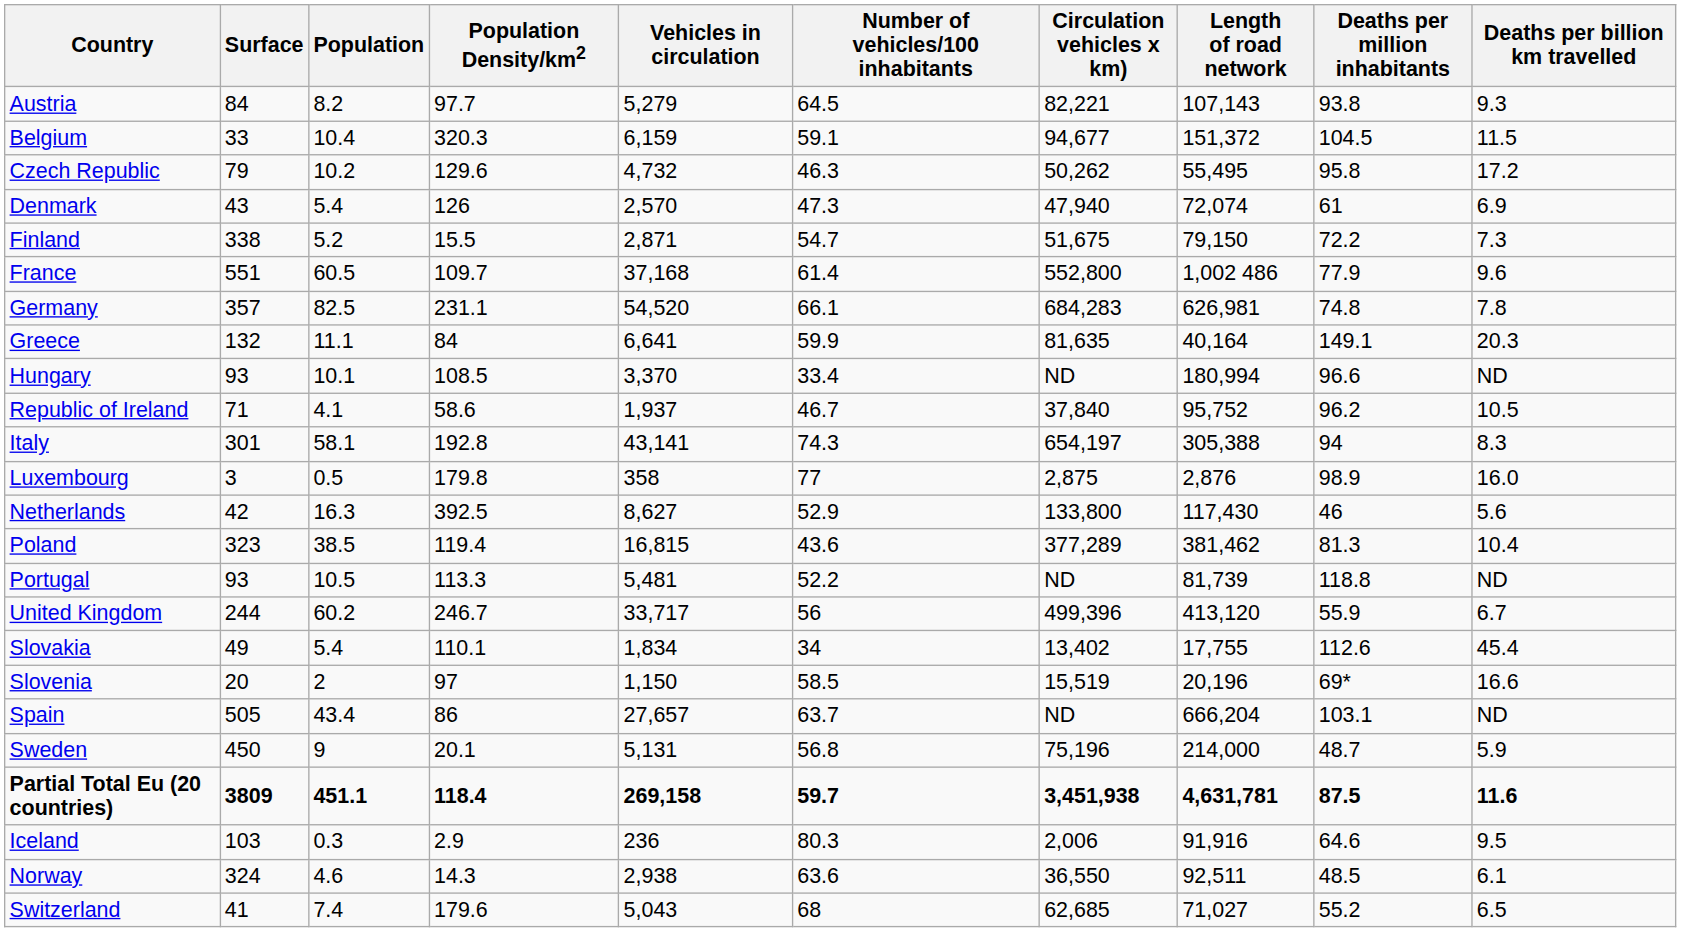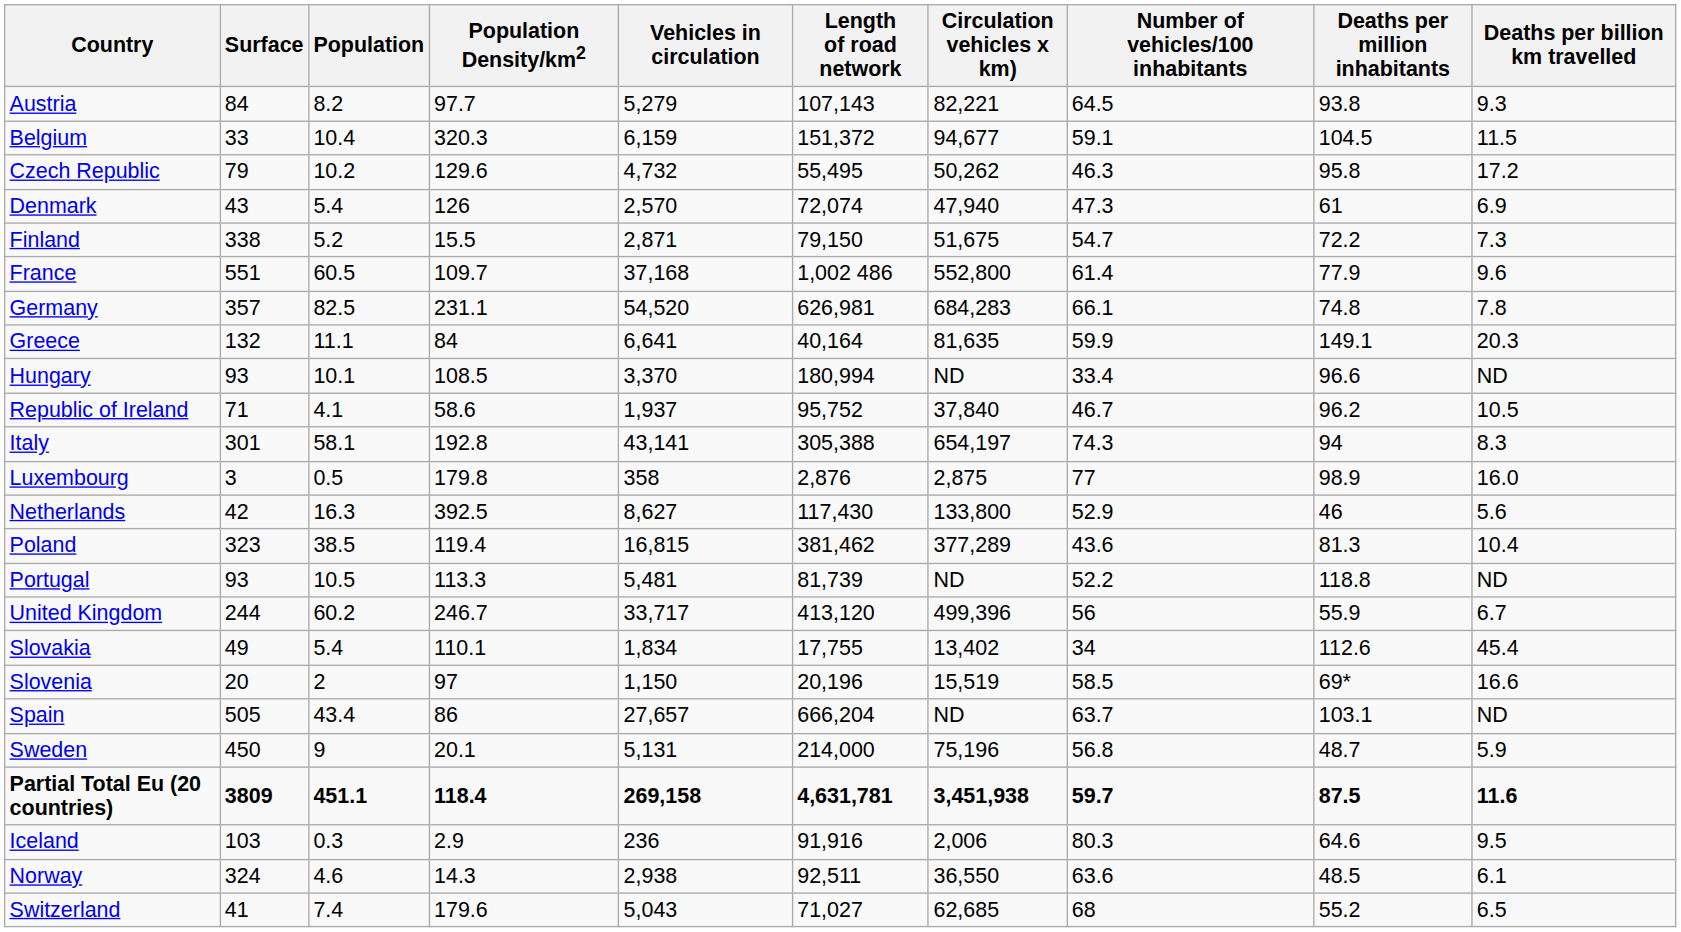columns swapped: (1246, 45) <-> (916, 45)
